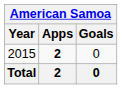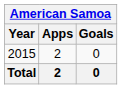(58, 53) bold -> (58, 53) normal
